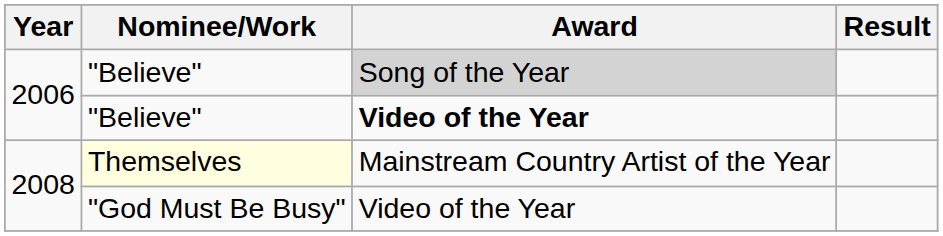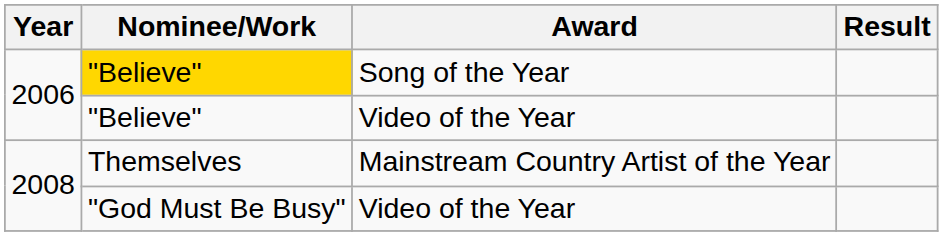(145, 72) no background -> (145, 72) gold background
(464, 72) lightgrey background -> (464, 72) no background
(474, 117) bold -> (467, 117) normal
(165, 162) lightyellow background -> (165, 162) no background
